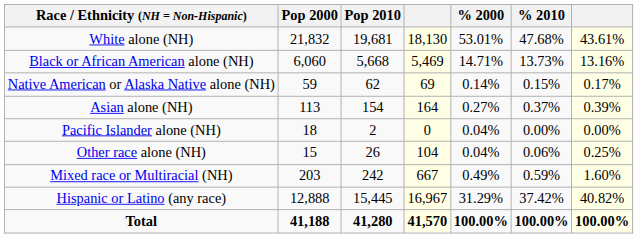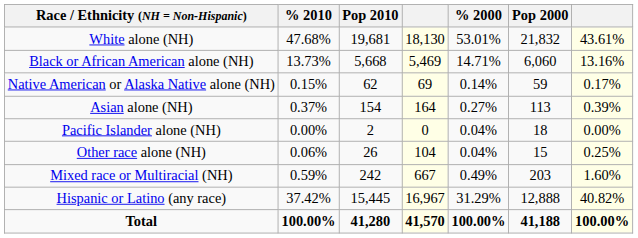columns swapped: (310, 15) <-> (541, 15)
